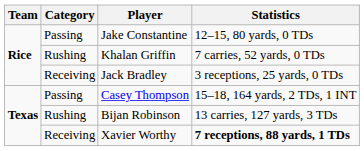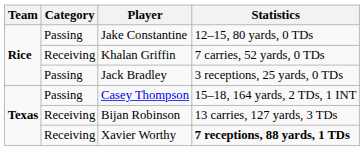(65, 55) Rushing -> (70, 55) Receiving
(70, 75) Receiving -> (63, 75) Passing
(65, 115) Rushing -> (70, 115) Receiving
